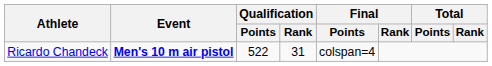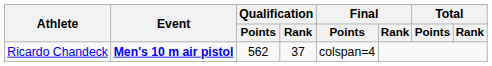(258, 52) 522 -> (258, 52) 562
(298, 52) 31 -> (298, 52) 37
